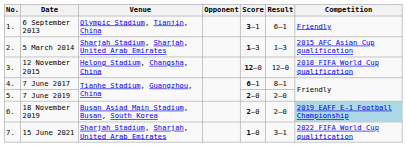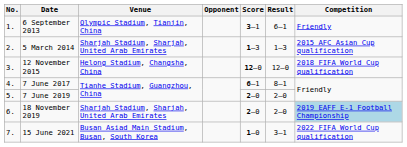(134, 112) Busan Asiad Main Stadium, Busan, South Korea -> (134, 112) Sharjah Stadium, Sharjah, United Arab Emirates
(134, 132) Sharjah Stadium, Sharjah, United Arab Emirates -> (134, 132) Busan Asiad Main Stadium, Busan, South Korea
